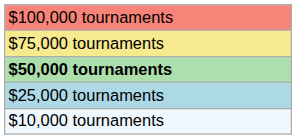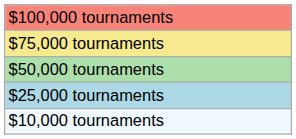(90, 69) bold -> (86, 69) normal
